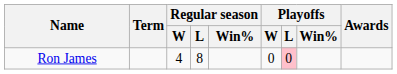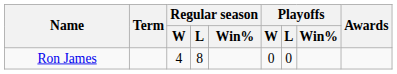(289, 58) pink background -> (289, 58) no background
